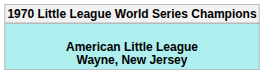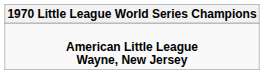(132, 53) paleturquoise background -> (132, 53) no background
